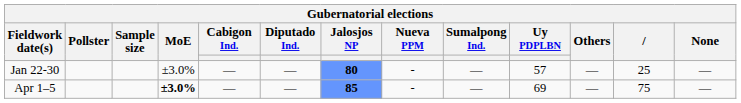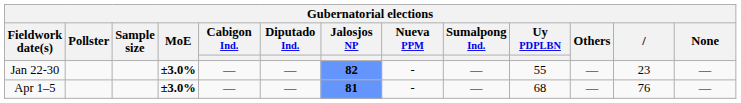(178, 69) normal -> (178, 69) bold
(351, 69) 80 -> (351, 69) 82
(540, 69) 57 -> (540, 69) 55
(644, 69) 25 -> (644, 69) 23
(351, 88) 85 -> (351, 88) 81
(540, 88) 69 -> (540, 88) 68
(644, 88) 75 -> (644, 88) 76
